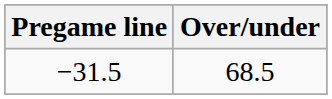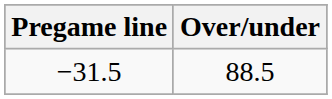(250, 71) 68.5 -> (250, 71) 88.5
